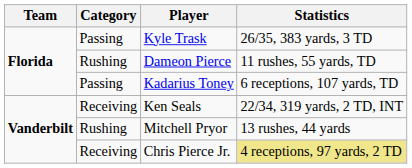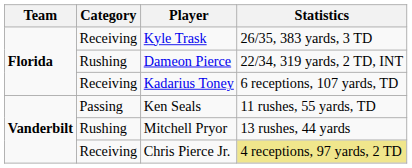(101, 38) Passing -> (108, 38) Receiving
(308, 61) 11 rushes, 55 yards, TD -> (322, 61) 22/34, 319 yards, 2 TD, INT
(101, 83) Passing -> (108, 83) Receiving
(108, 106) Receiving -> (101, 106) Passing
(322, 106) 22/34, 319 yards, 2 TD, INT -> (308, 106) 11 rushes, 55 yards, TD
